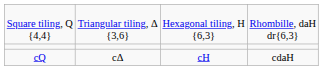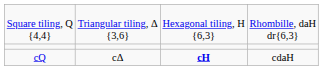(204, 57) normal -> (204, 57) bold
